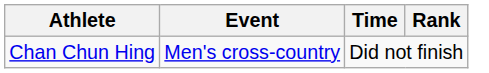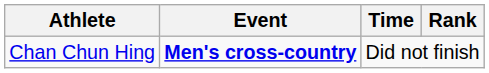(252, 52) normal -> (260, 52) bold
